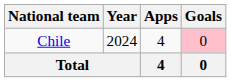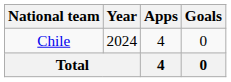(203, 40) pink background -> (203, 40) no background
